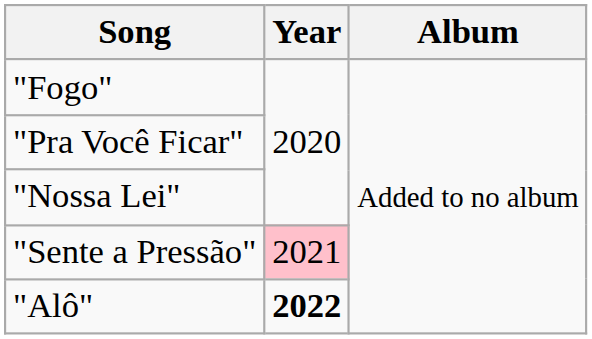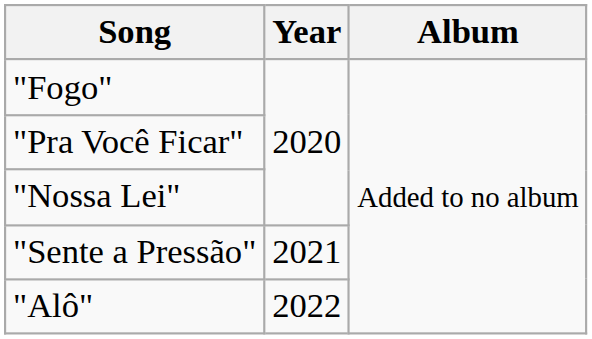(307, 251) pink background -> (307, 251) no background
(307, 305) bold -> (307, 305) normal
